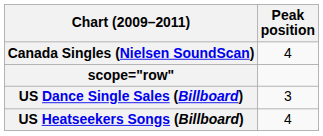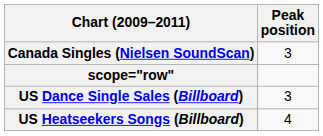(288, 53) 4 -> (288, 53) 3
